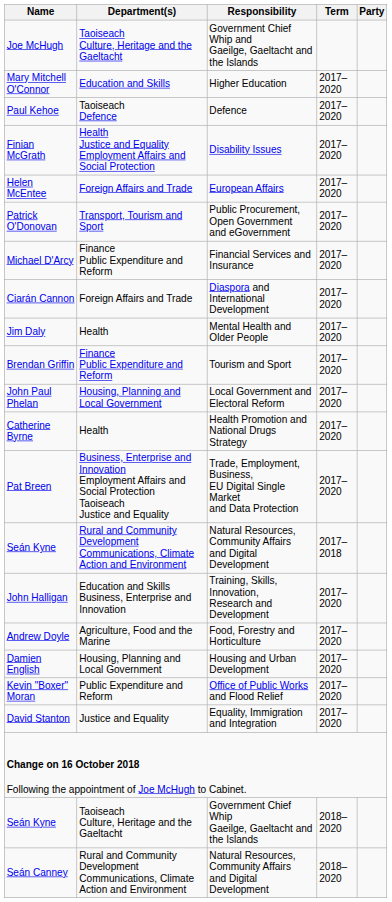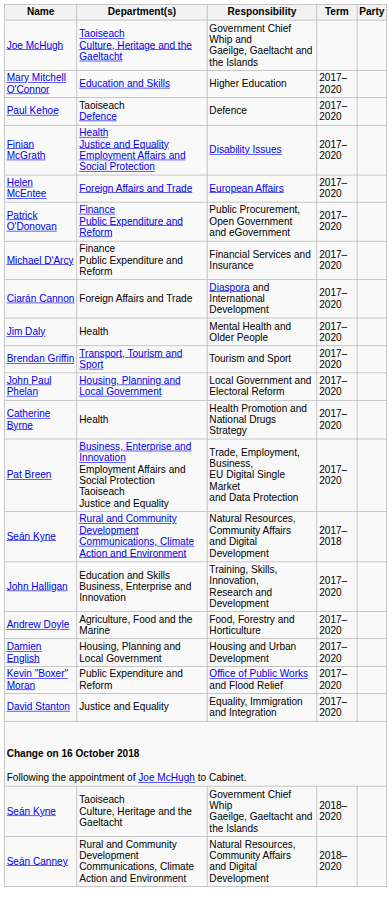(131, 221) Transport, Tourism and Sport -> (131, 221) Finance Public Expenditure and Reform
(131, 365) Finance Public Expenditure and Reform -> (131, 359) Transport, Tourism and Sport
